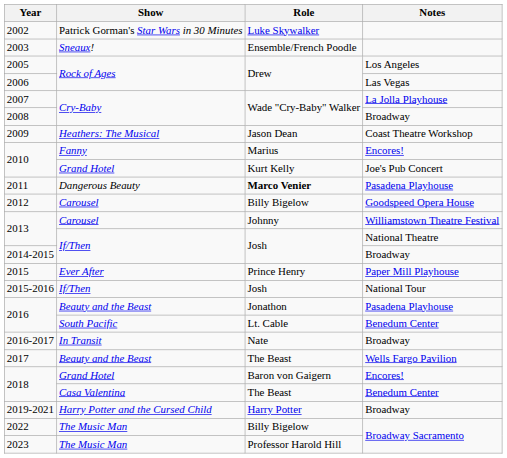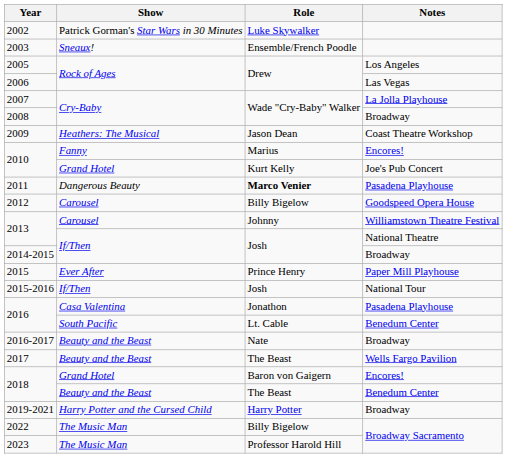(105, 306) Beauty and the Beast -> (92, 306) Casa Valentina
(80, 340) In Transit -> (105, 340) Beauty and the Beast
(92, 392) Casa Valentina -> (105, 392) Beauty and the Beast
